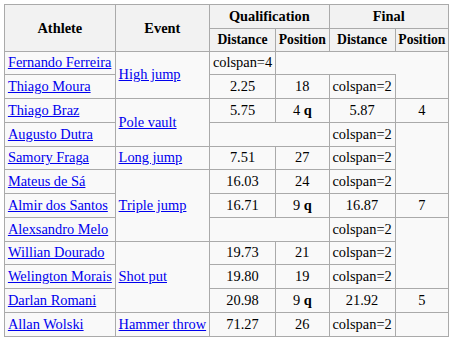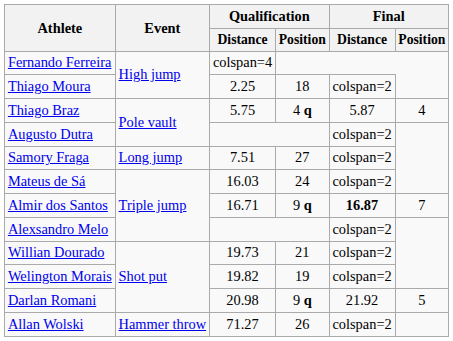(362, 205) normal -> (362, 205) bold
(243, 276) 19.80 -> (243, 276) 19.82
